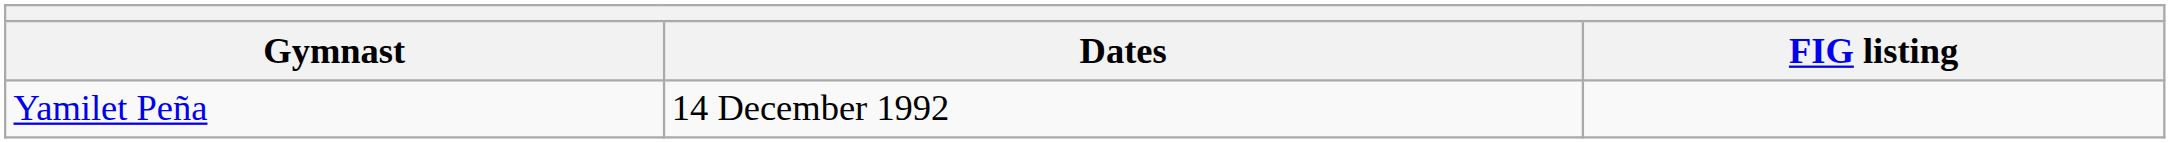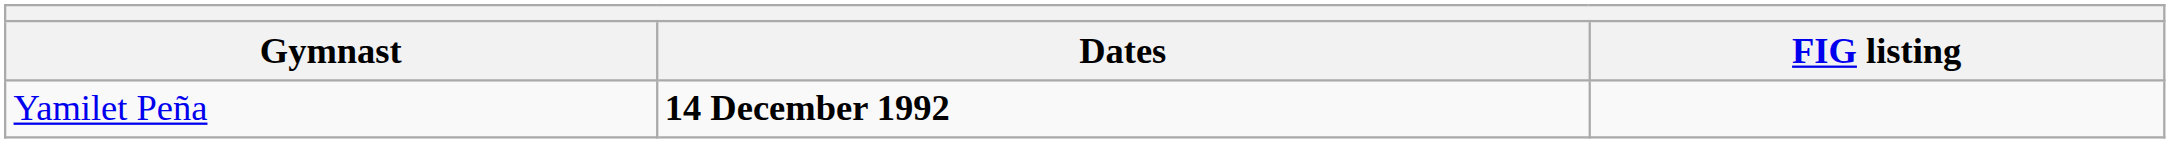(811, 108) normal -> (807, 108) bold
